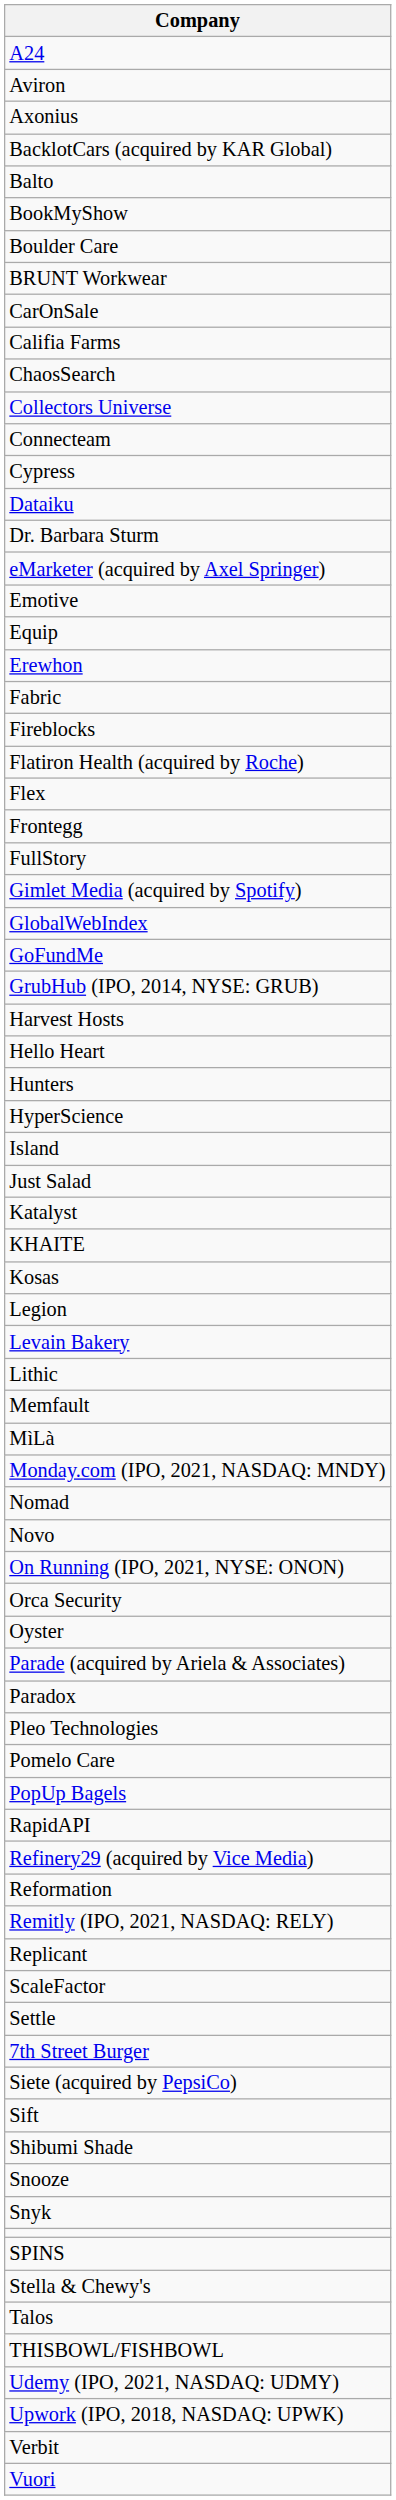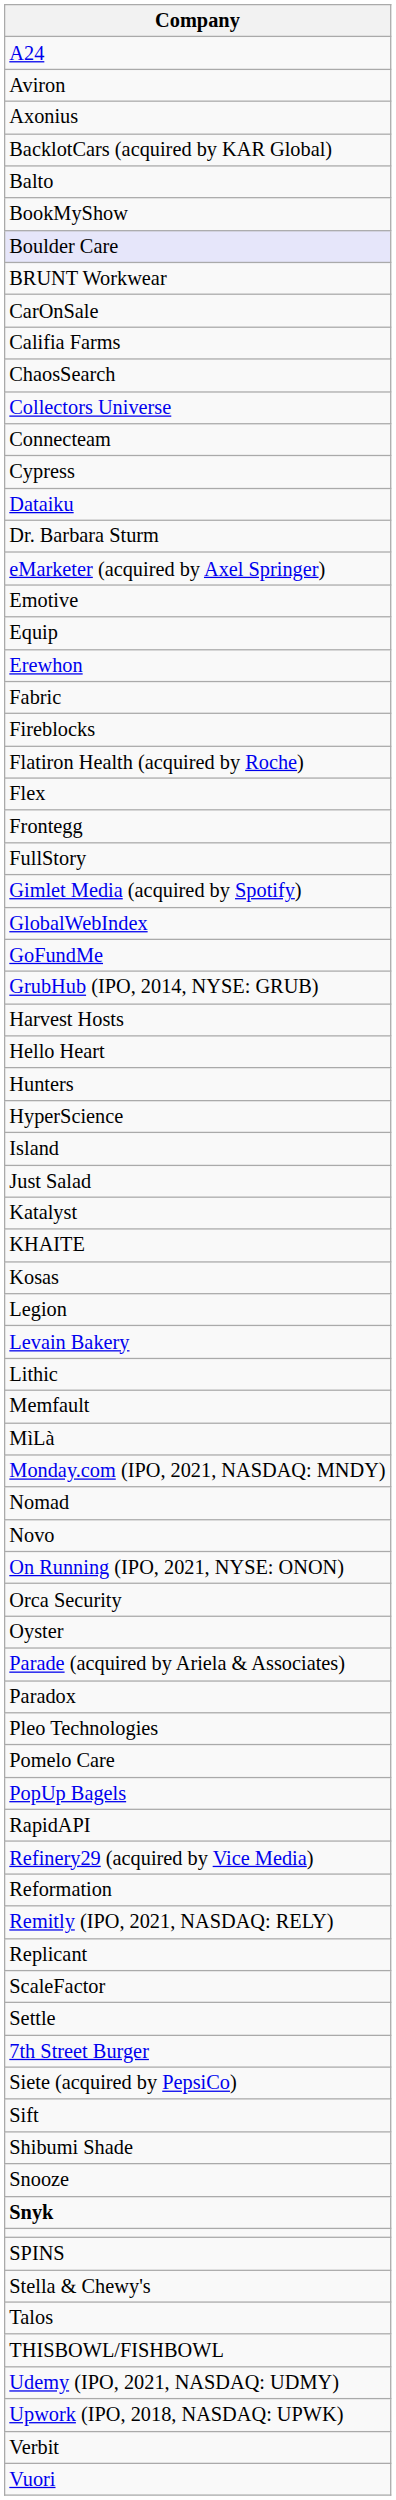(64, 246) no background -> (64, 246) lavender background
(30, 2211) normal -> (31, 2211) bold
